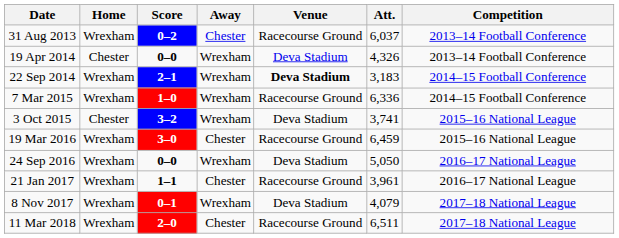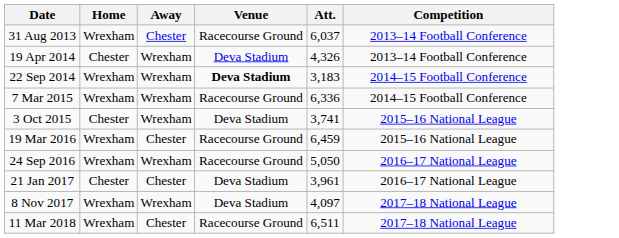- column: (167, 14)
(310, 160) Deva Stadium -> (251, 160) Racecourse Ground
(109, 181) Wrexham -> (109, 181) Chester
(310, 181) Racecourse Ground -> (251, 181) Deva Stadium
(384, 202) 4,079 -> (325, 202) 4,097
